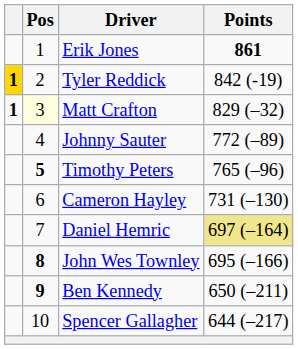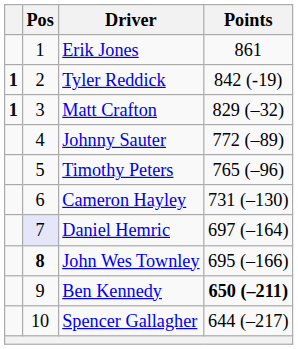(248, 49) bold -> (248, 49) normal
(13, 79) gold background -> (13, 79) no background
(40, 109) lightyellow background -> (40, 109) no background
(40, 170) bold -> (40, 170) normal
(40, 230) no background -> (40, 230) lavender background
(248, 230) khaki background -> (248, 230) no background
(40, 290) bold -> (40, 290) normal
(248, 290) normal -> (248, 290) bold
